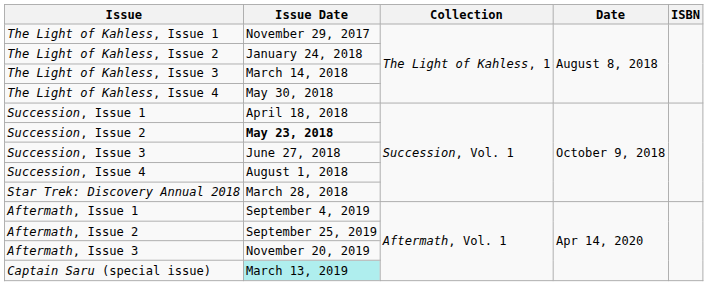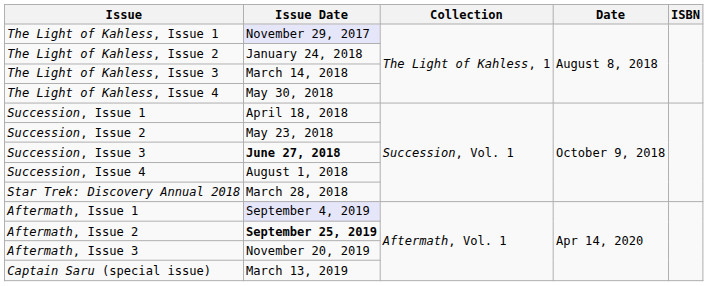(308, 34) no background -> (308, 34) lavender background
(290, 133) bold -> (290, 133) normal
(293, 152) normal -> (293, 152) bold
(308, 211) no background -> (308, 211) lavender background
(312, 231) normal -> (312, 231) bold
(297, 270) paleturquoise background -> (297, 270) no background
